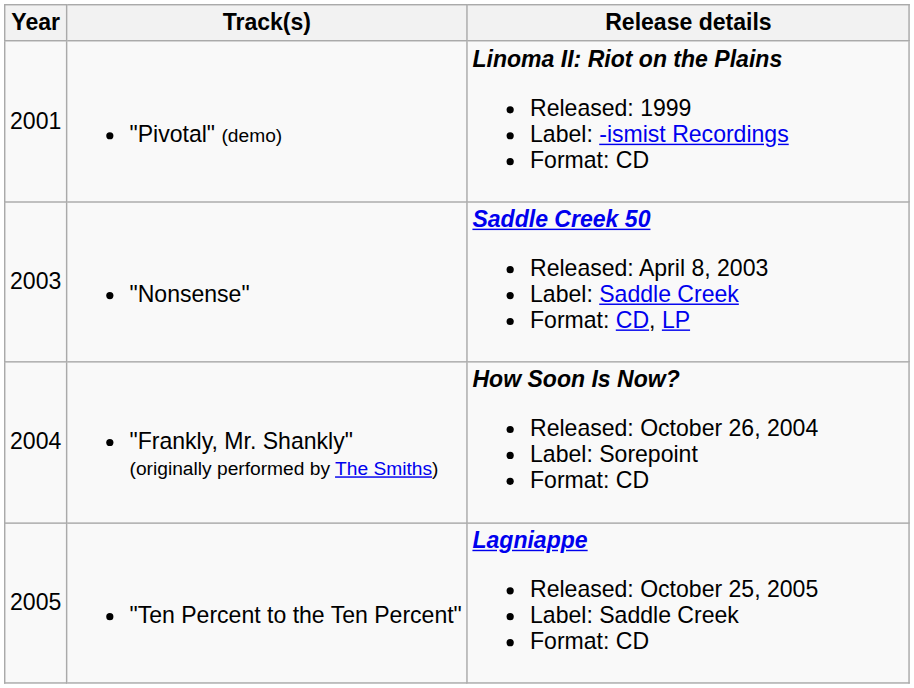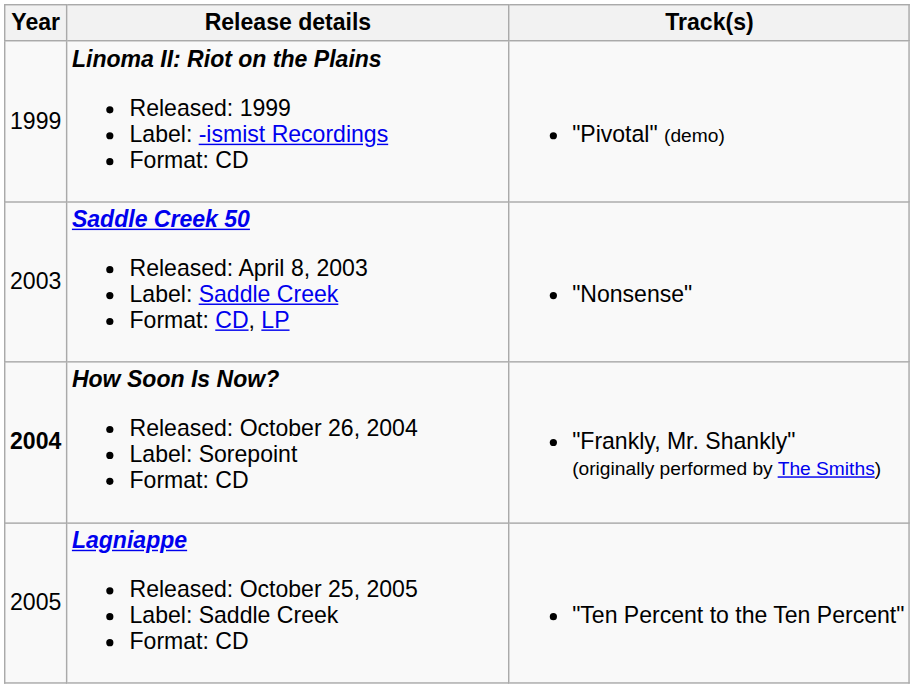columns swapped: (688, 22) <-> (267, 22)
(36, 121) 2001 -> (36, 121) 1999
(36, 441) normal -> (36, 441) bold
